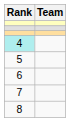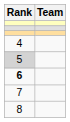(19, 43) paleturquoise background -> (19, 43) no background
(19, 60) no background -> (19, 60) lightgrey background
(19, 76) normal -> (19, 76) bold
